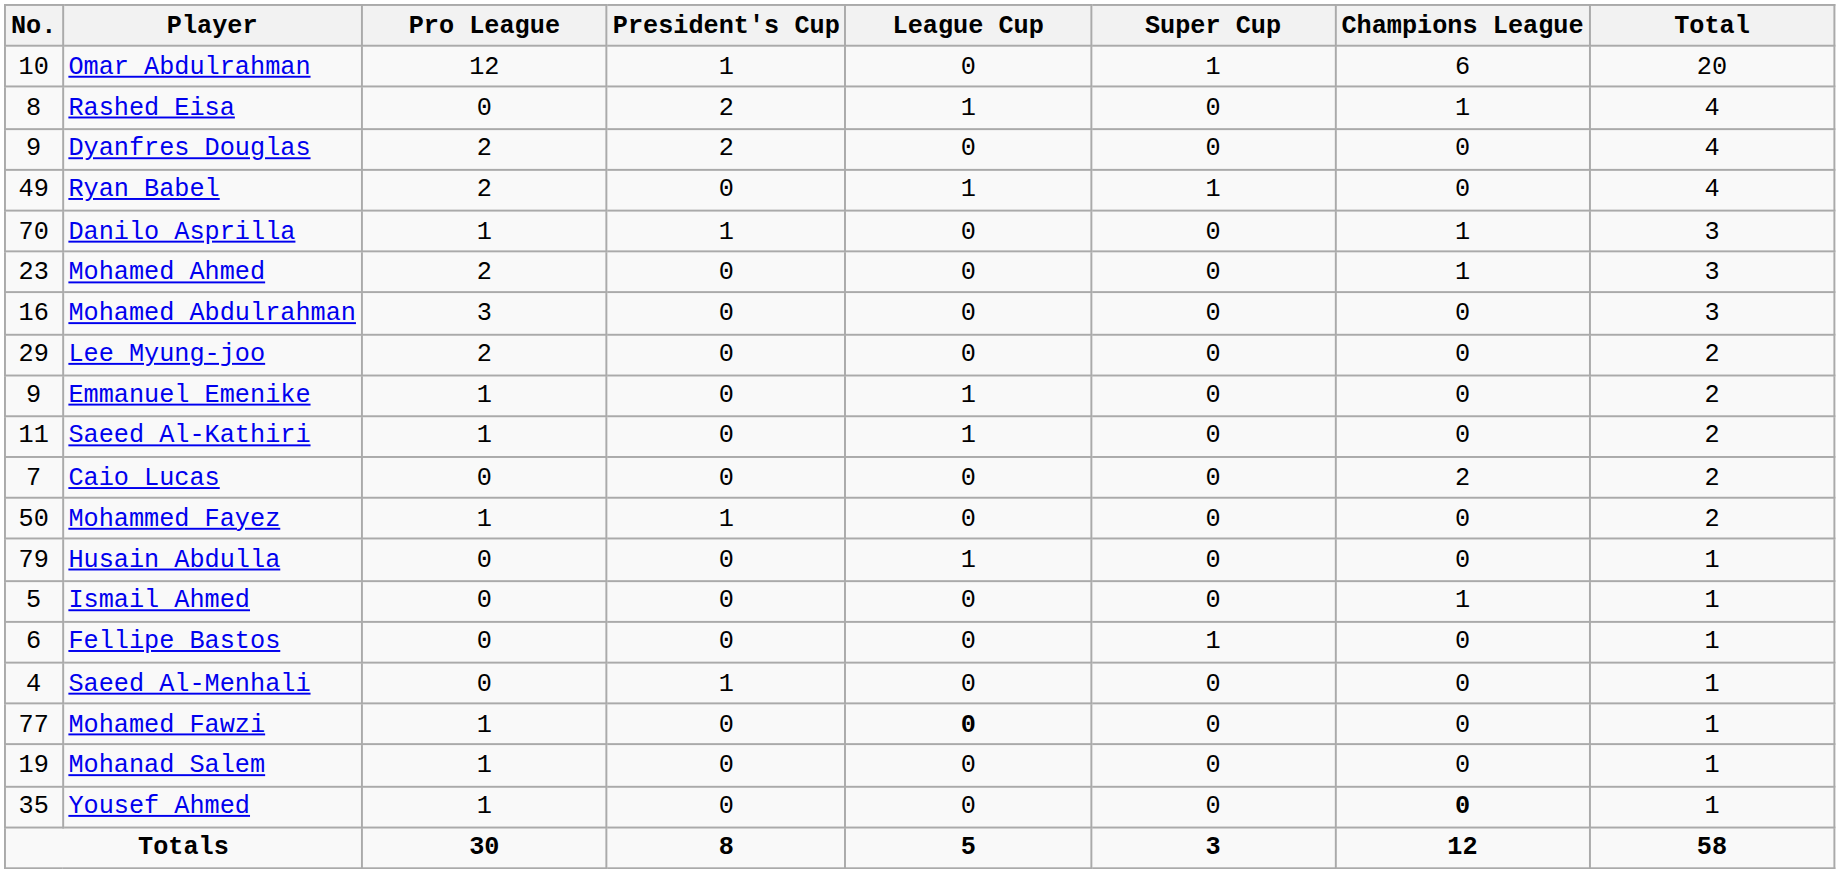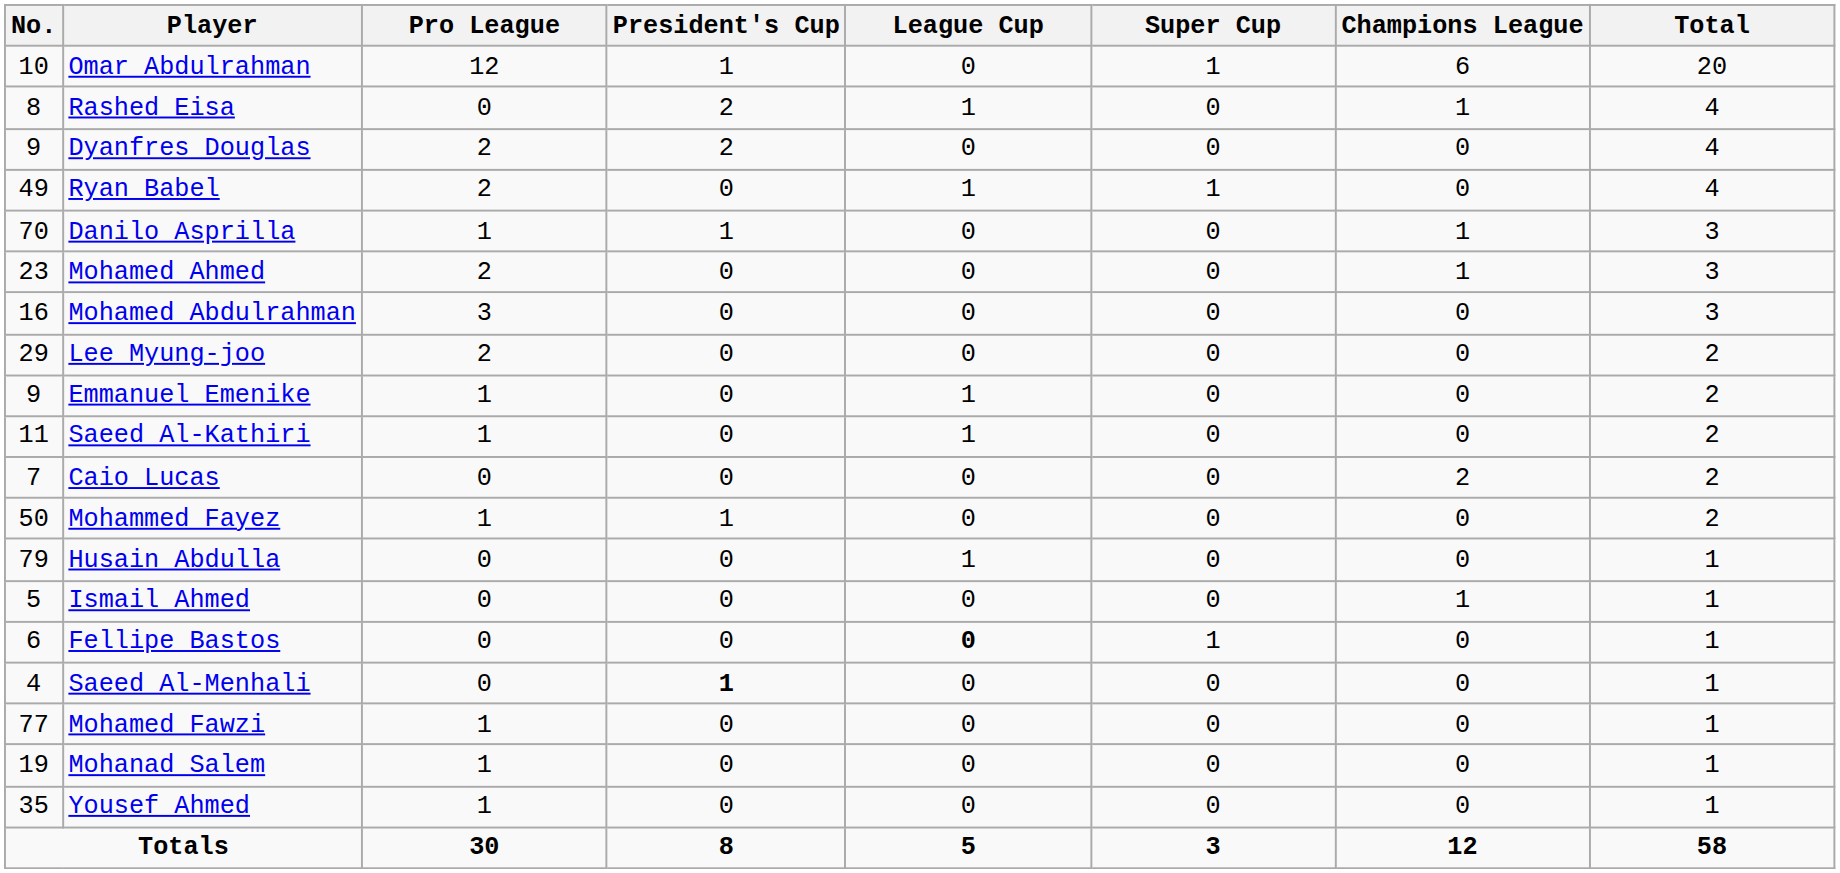(968, 642) normal -> (968, 642) bold
(726, 683) normal -> (726, 683) bold
(968, 724) bold -> (968, 724) normal
(1462, 806) bold -> (1462, 806) normal
